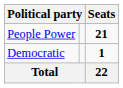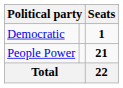rows swapped: (41, 33) <-> (36, 53)
